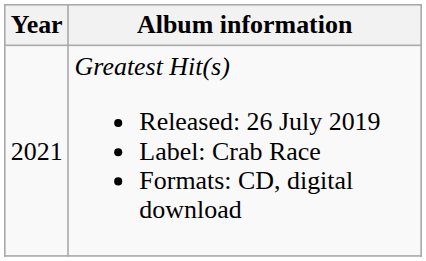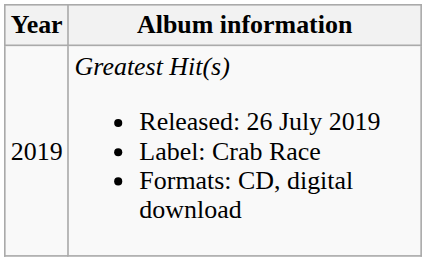(37, 150) 2021 -> (37, 150) 2019
